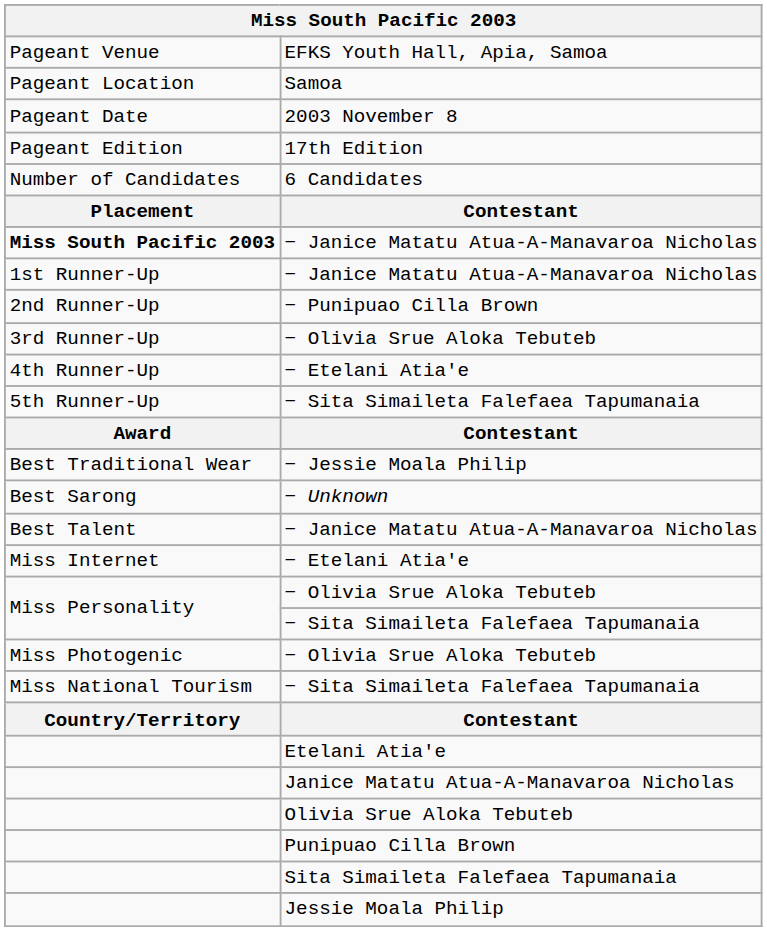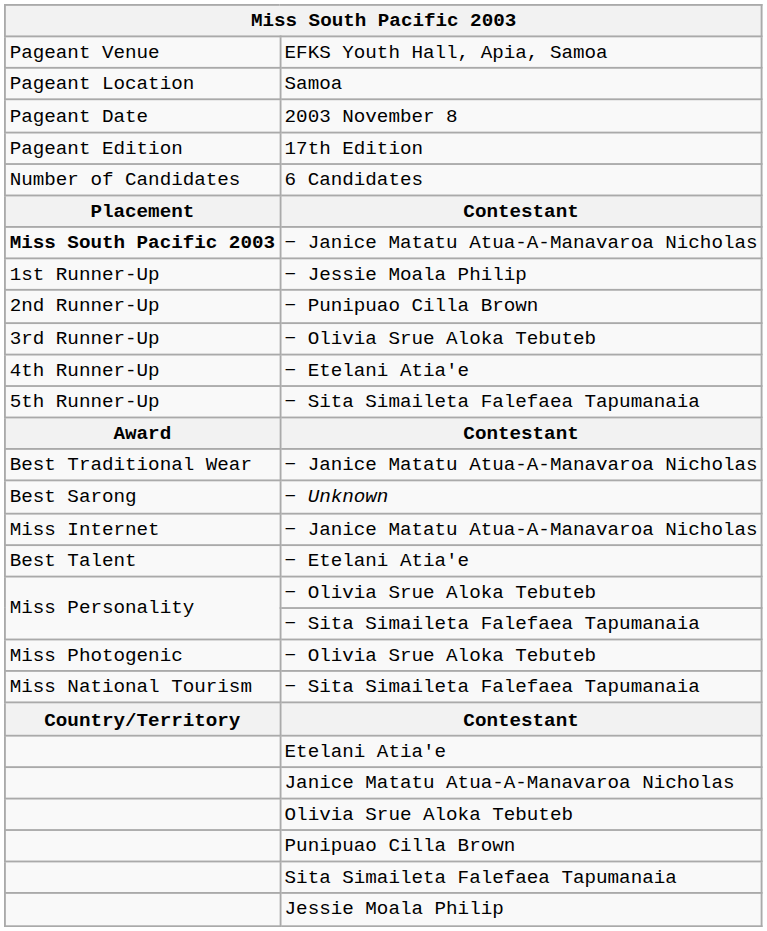(521, 275) − Janice Matatu Atua-A-Manavaroa Nicholas -> (406, 275) − Jessie Moala Philip
(406, 466) − Jessie Moala Philip -> (521, 466) − Janice Matatu Atua-A-Manavaroa Nicholas
(73, 529) Best Talent -> (85, 529) Miss Internet
(85, 561) Miss Internet -> (73, 561) Best Talent
